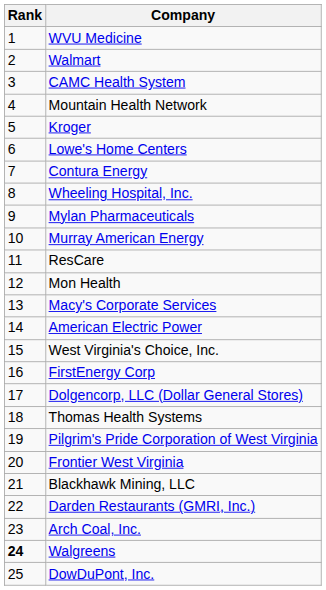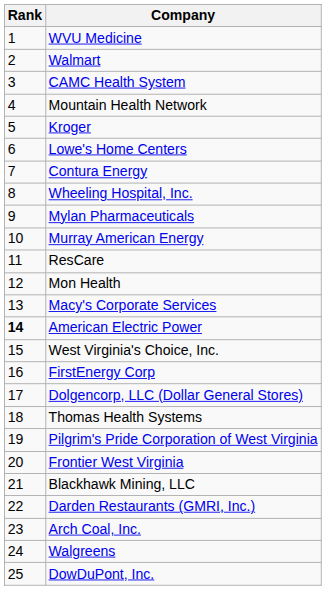(16, 328) normal -> (16, 328) bold
(16, 551) bold -> (16, 551) normal
